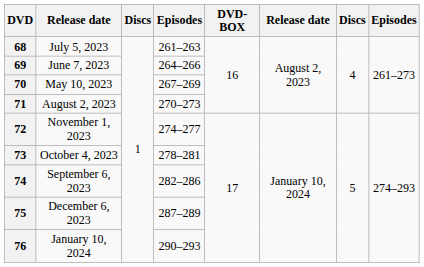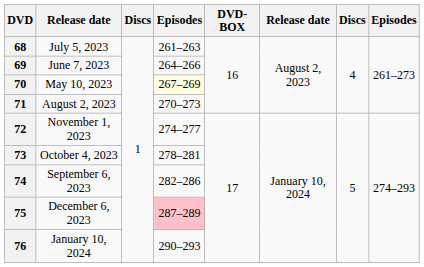(179, 84) no background -> (179, 84) lightyellow background
(179, 213) no background -> (179, 213) pink background
